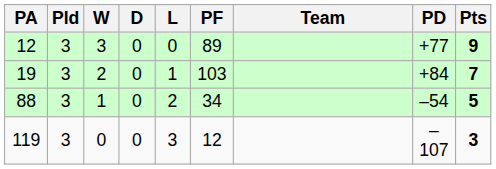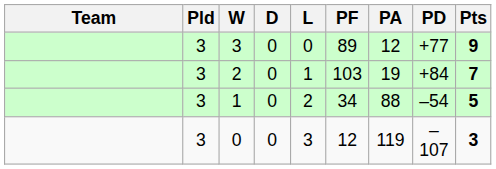columns swapped: (323, 18) <-> (26, 18)
